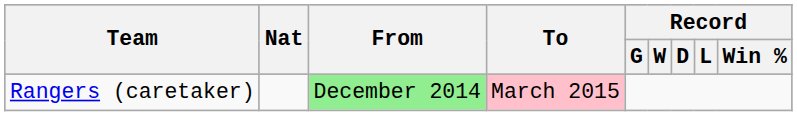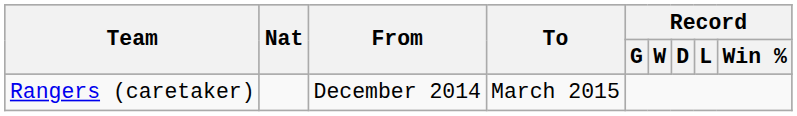(397, 92) lightgreen background -> (397, 92) no background
(555, 92) pink background -> (555, 92) no background
